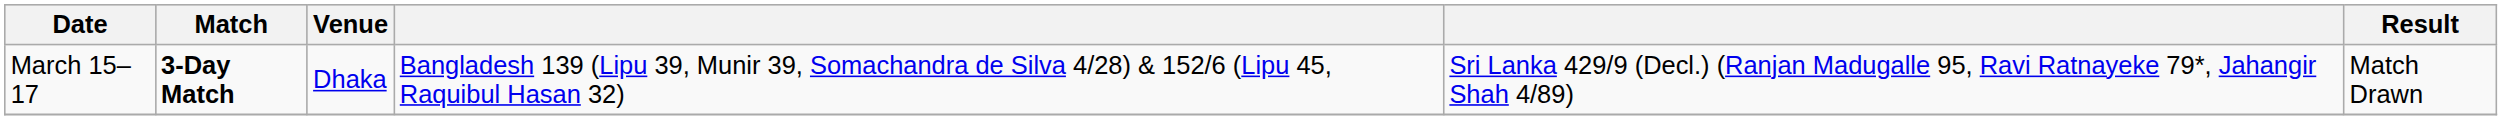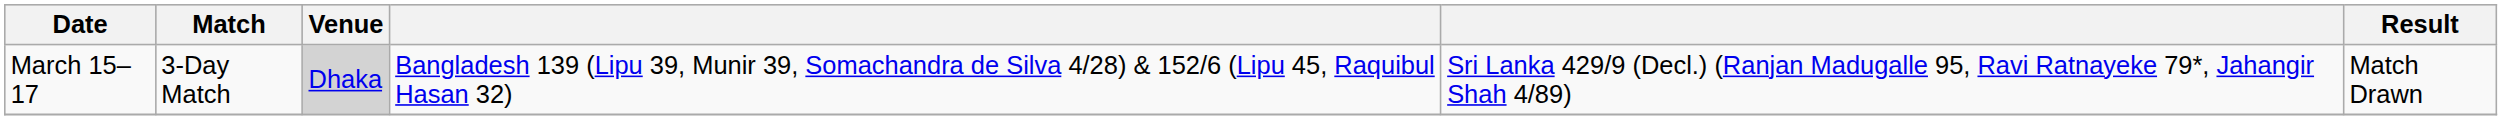(198, 79) bold -> (196, 79) normal
(350, 79) no background -> (345, 79) lightgrey background
